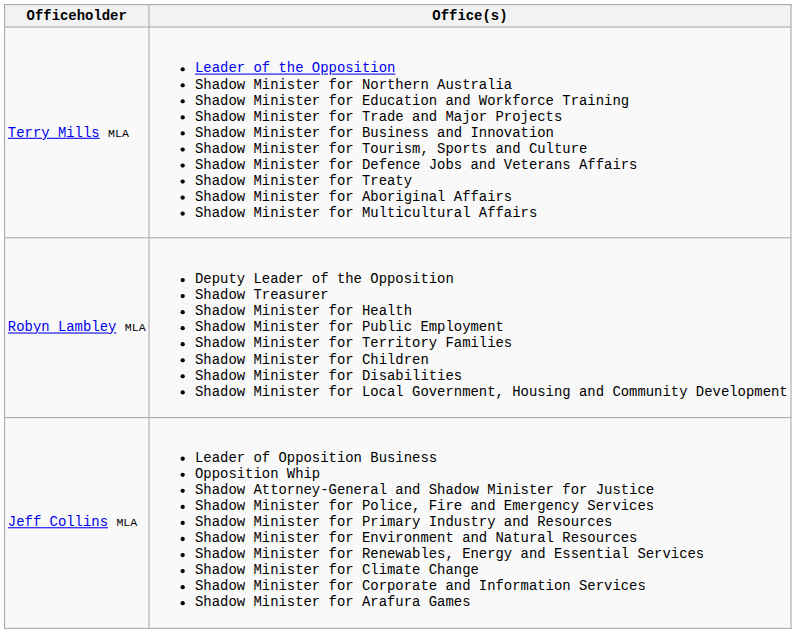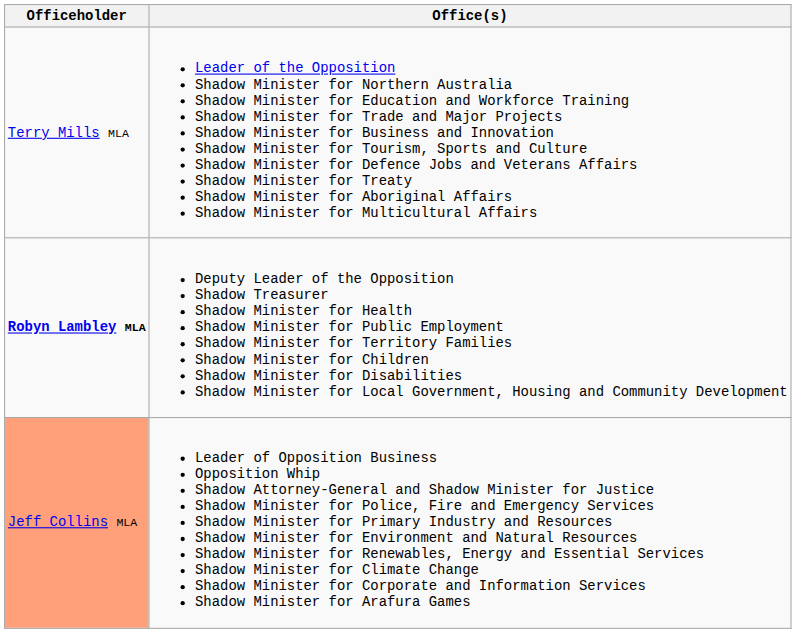(77, 328) normal -> (77, 328) bold
(73, 523) no background -> (73, 523) lightsalmon background
